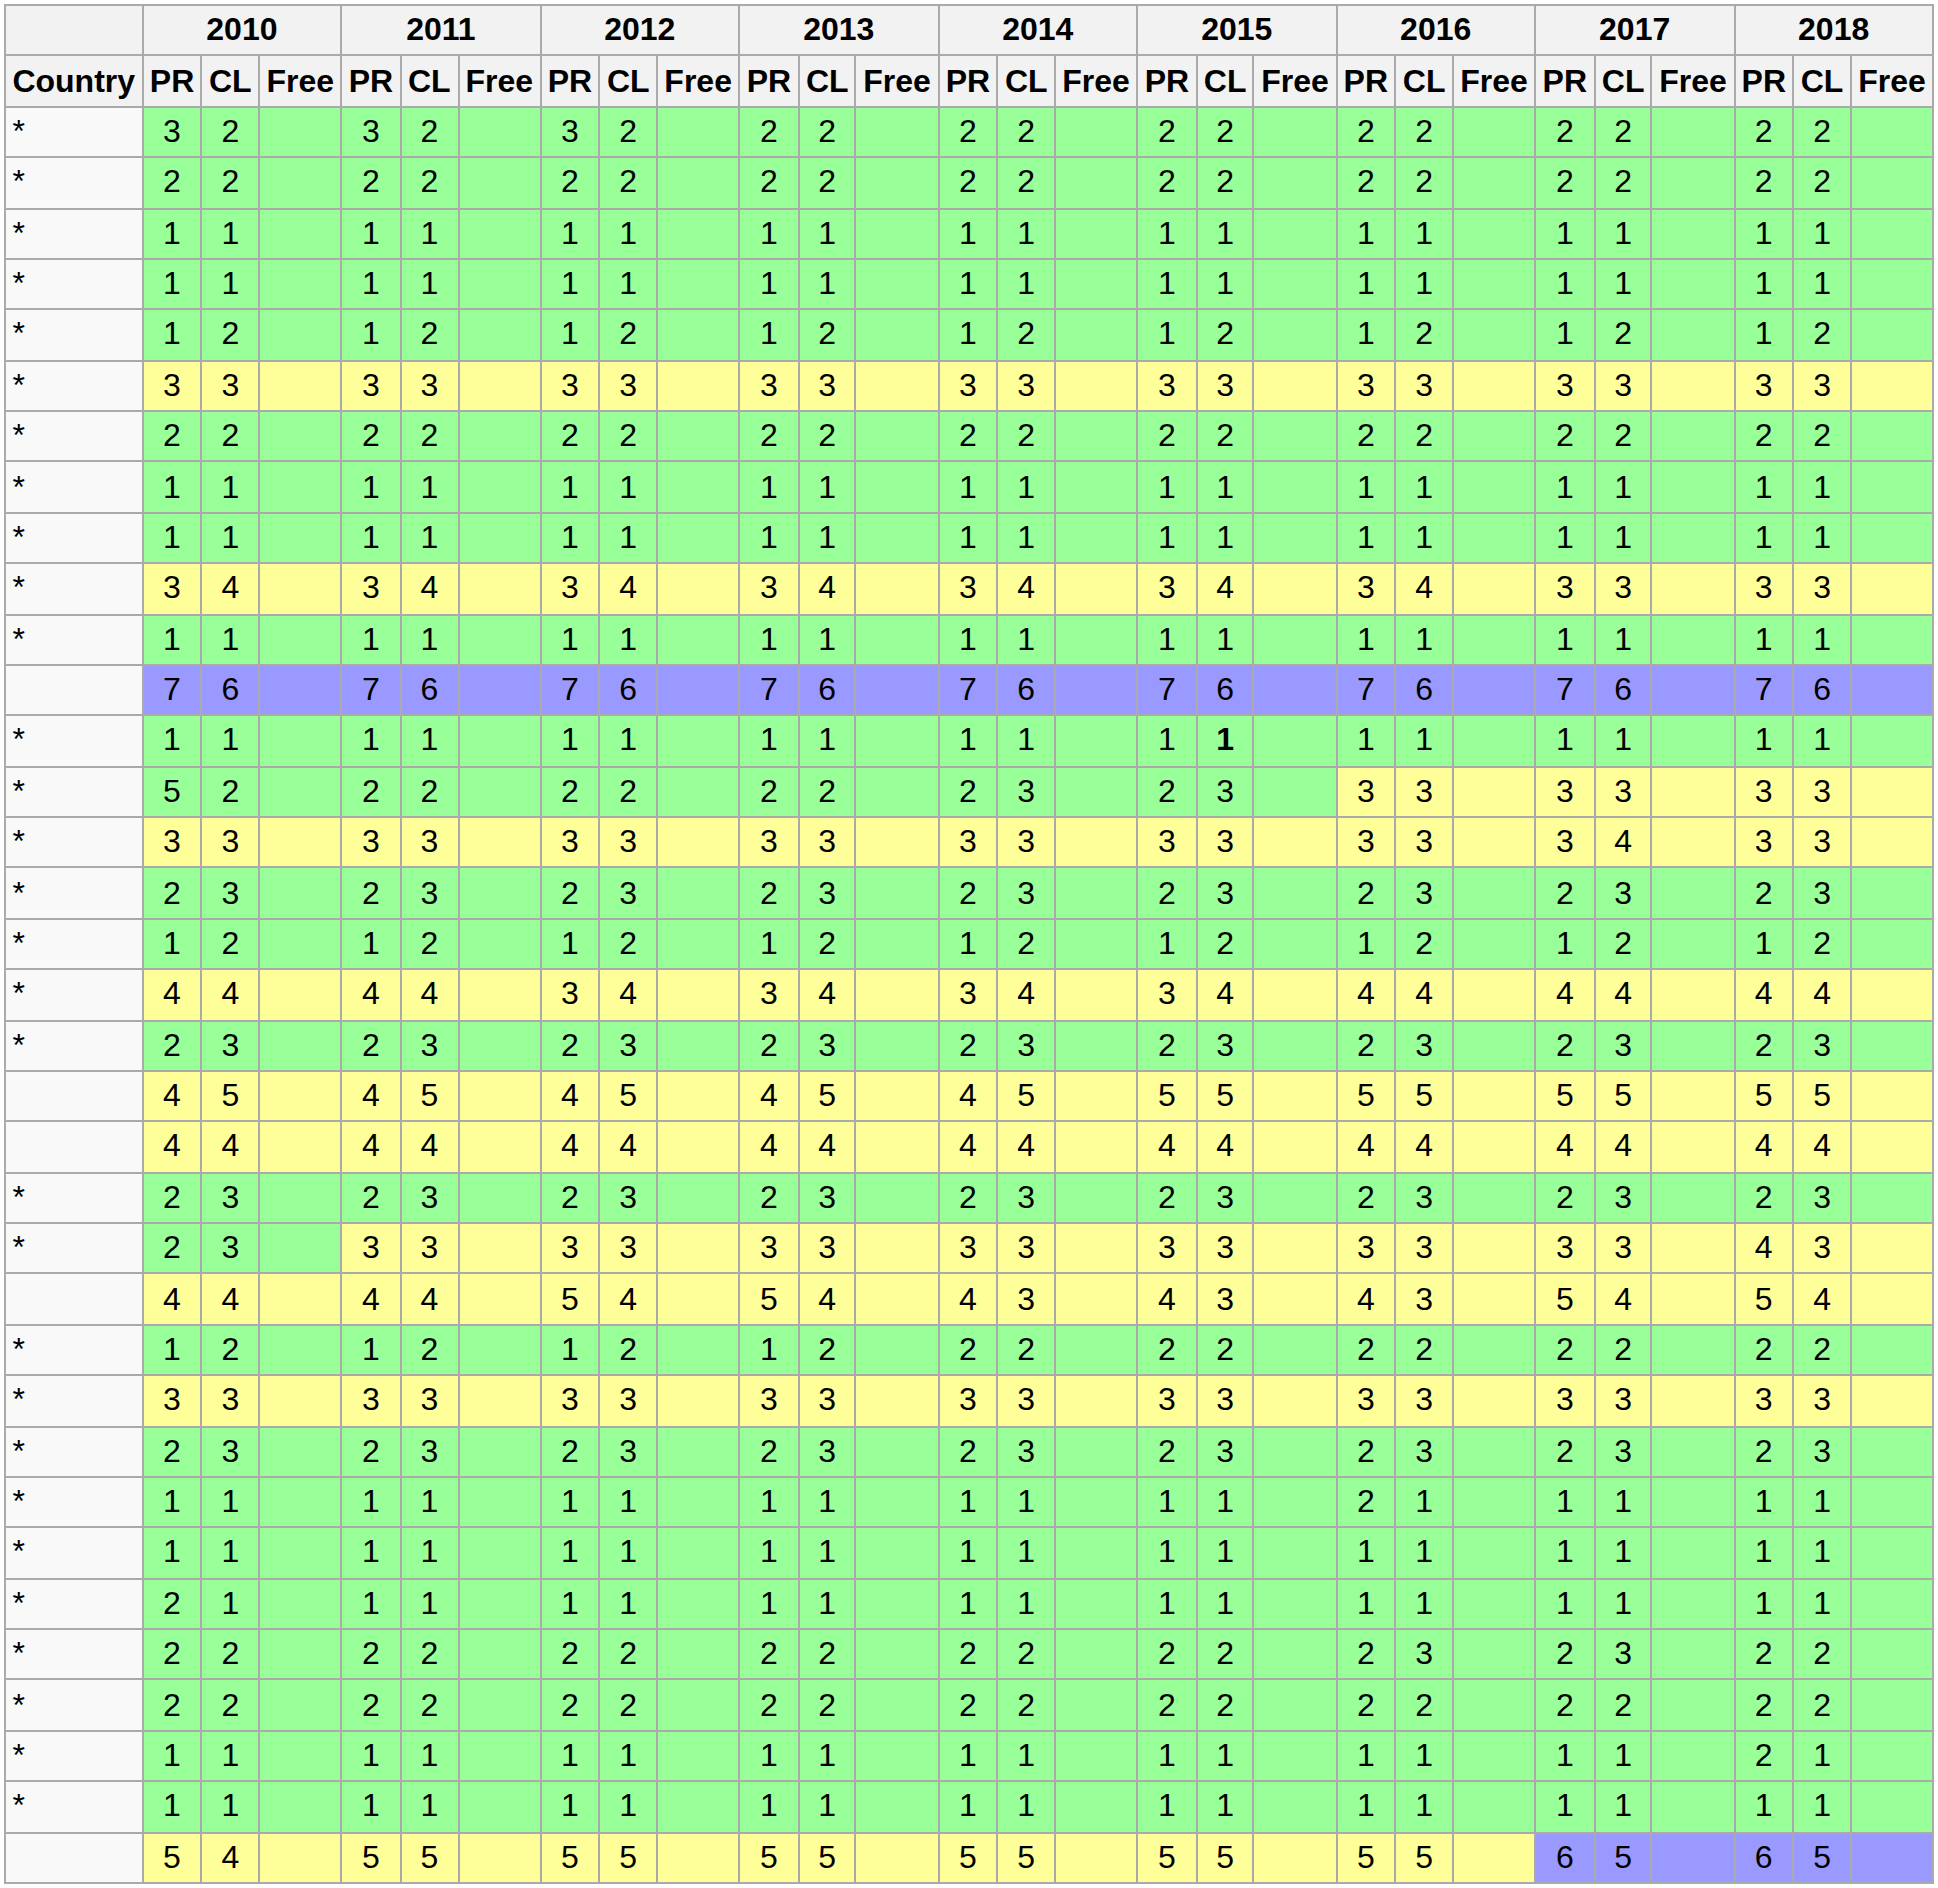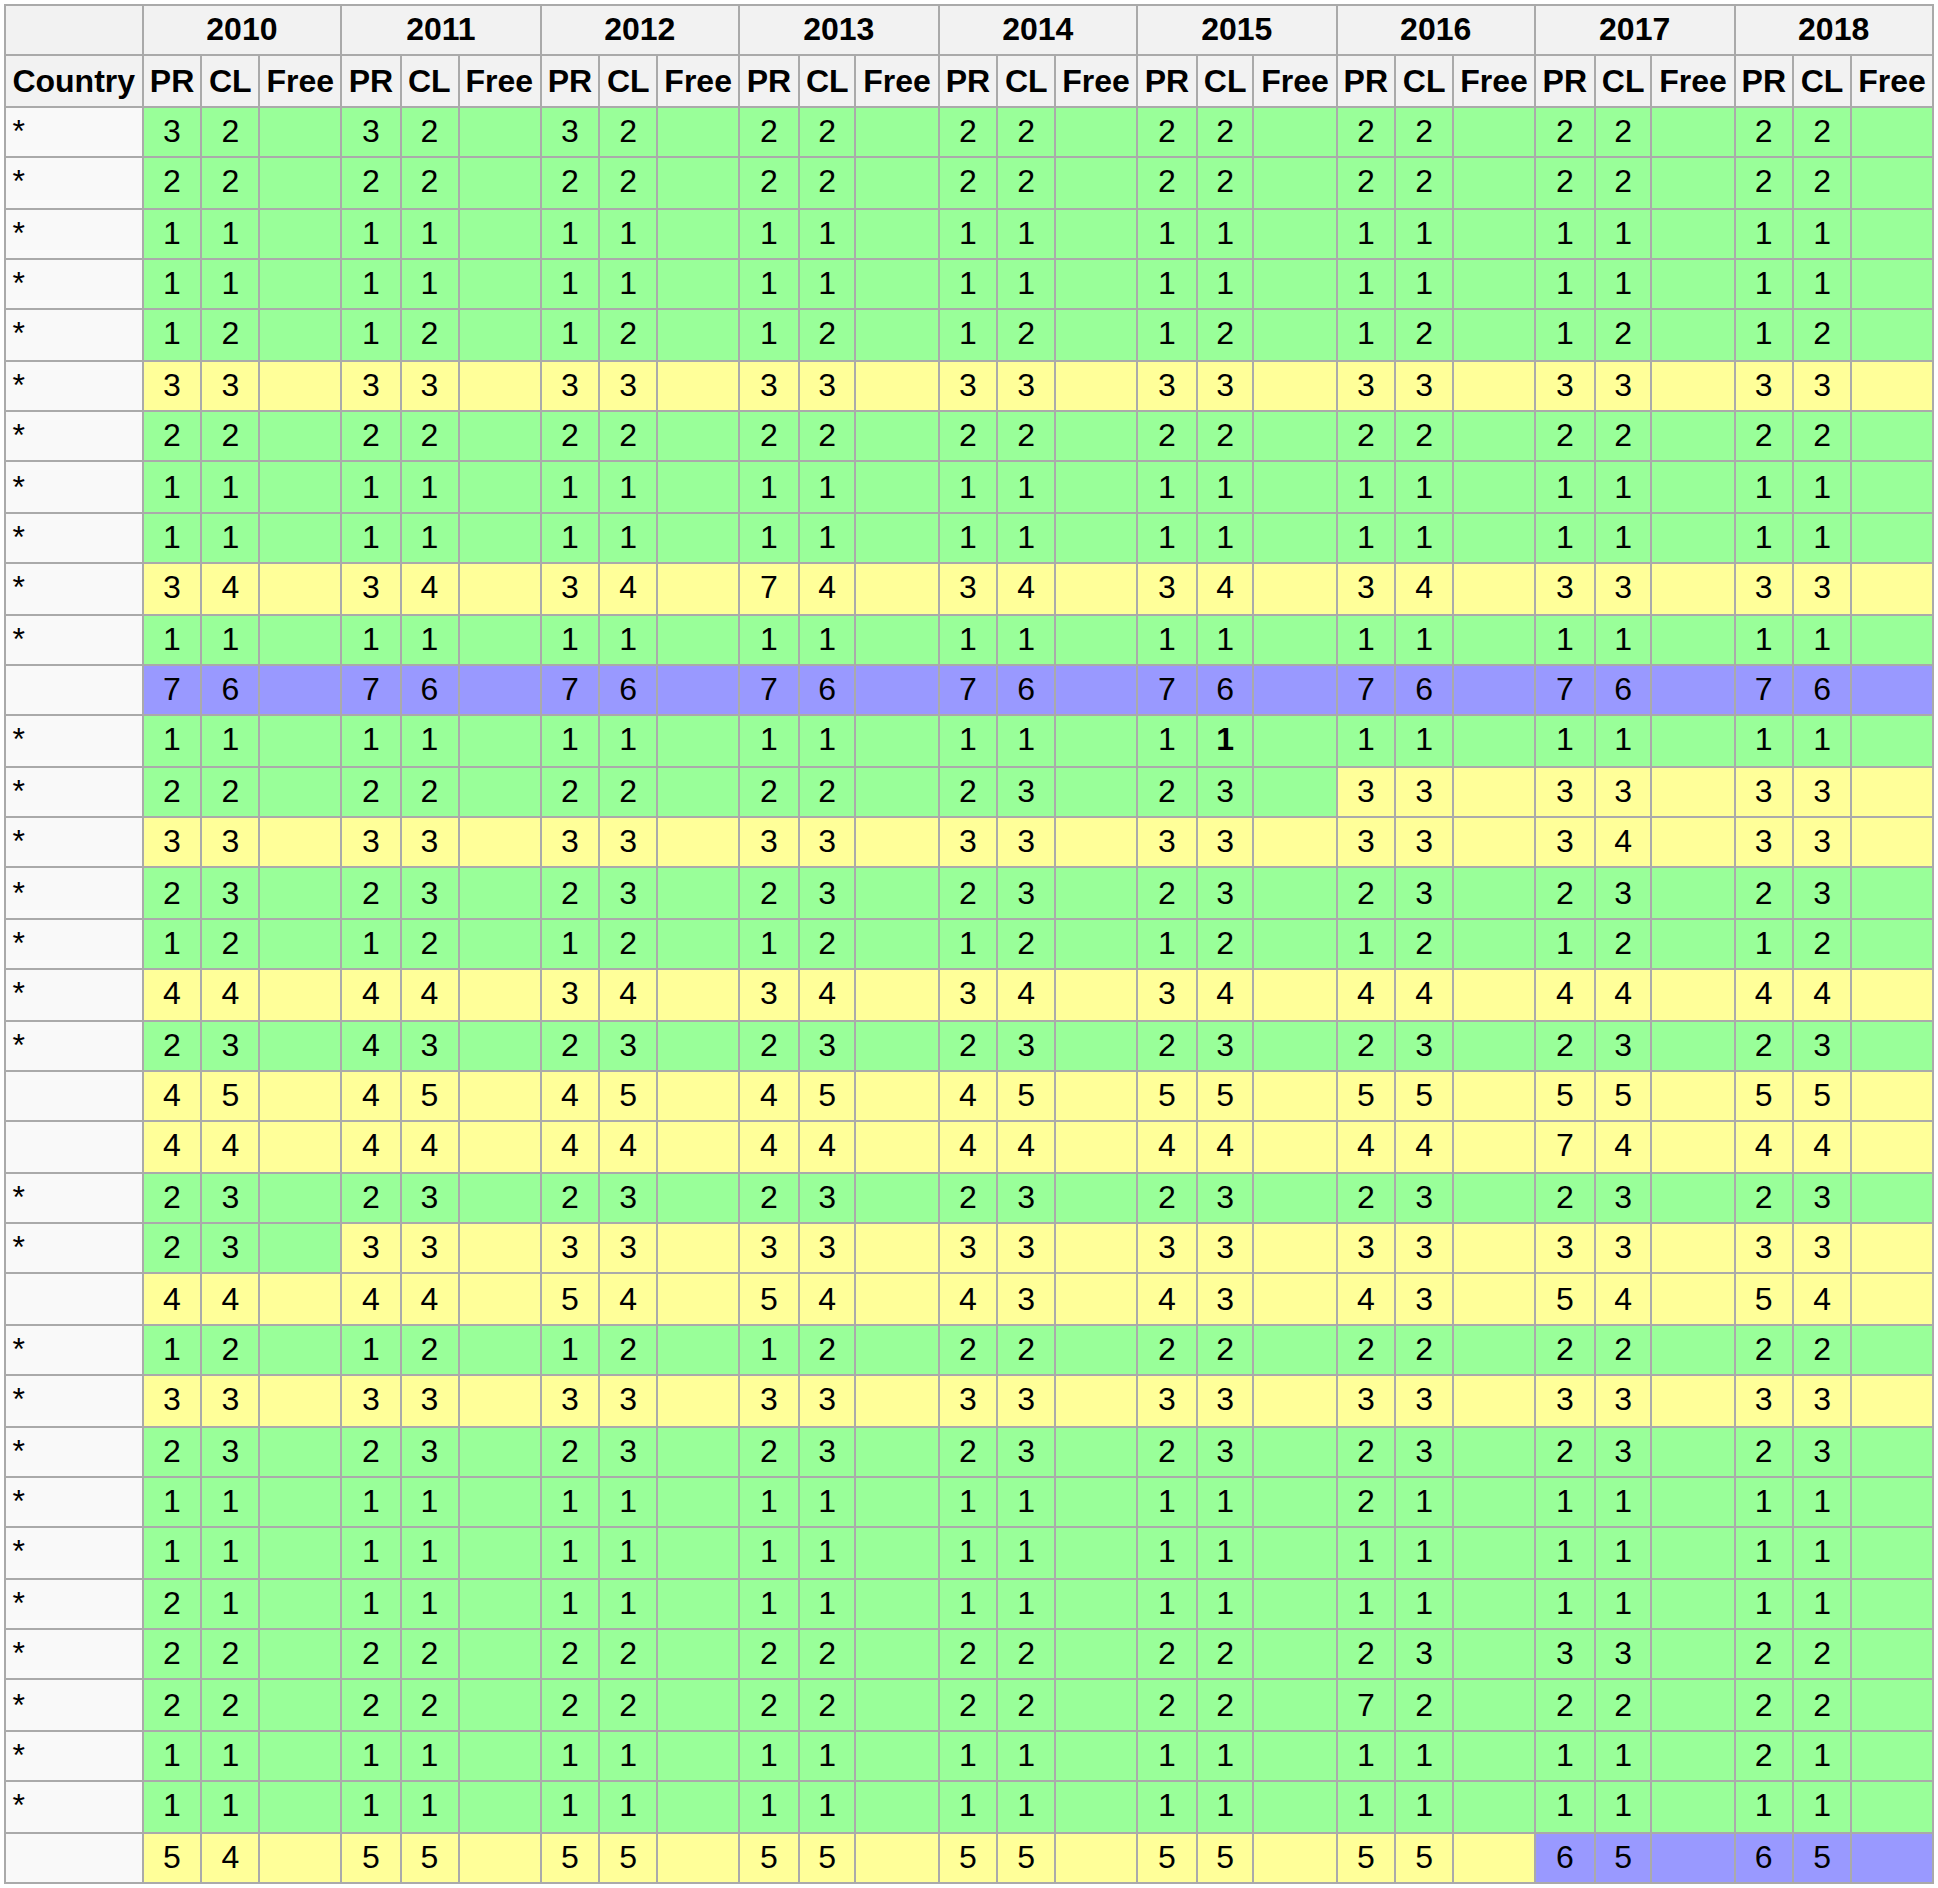(769, 588) 3 -> (769, 588) 7
(172, 791) 5 -> (172, 791) 2
(371, 1044) 2 -> (371, 1044) 4
(1565, 1146) 4 -> (1565, 1146) 7
(1764, 1247) 4 -> (1764, 1247) 3
(1565, 1653) 2 -> (1565, 1653) 3
(1366, 1704) 2 -> (1366, 1704) 7
